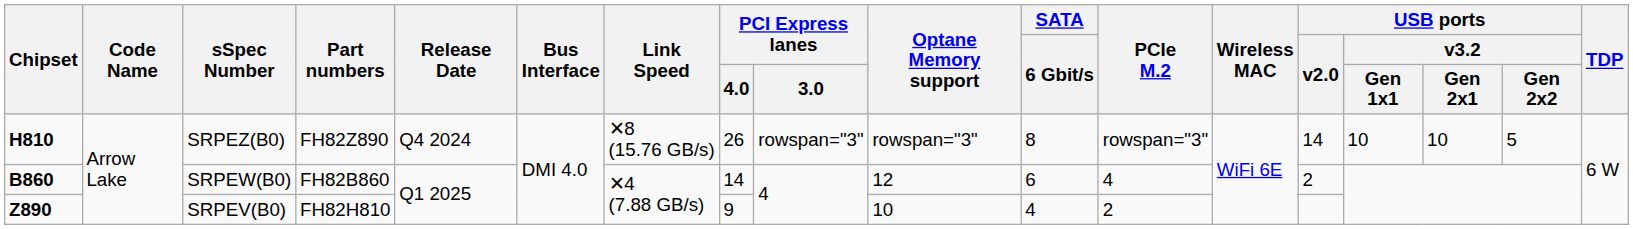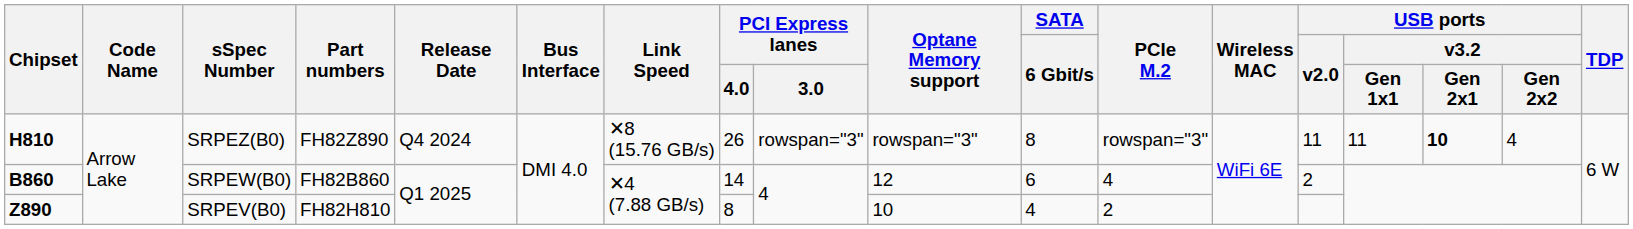(1313, 140) 14 -> (1312, 140) 11
(1358, 140) 10 -> (1357, 140) 11
(1437, 140) normal -> (1437, 140) bold
(1512, 140) 5 -> (1512, 140) 4
(729, 209) 9 -> (729, 209) 8
